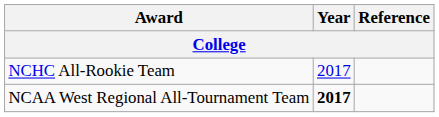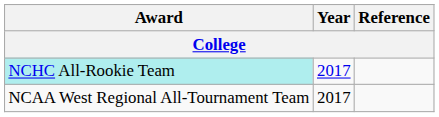(92, 71) no background -> (92, 71) paleturquoise background
(334, 97) bold -> (334, 97) normal
